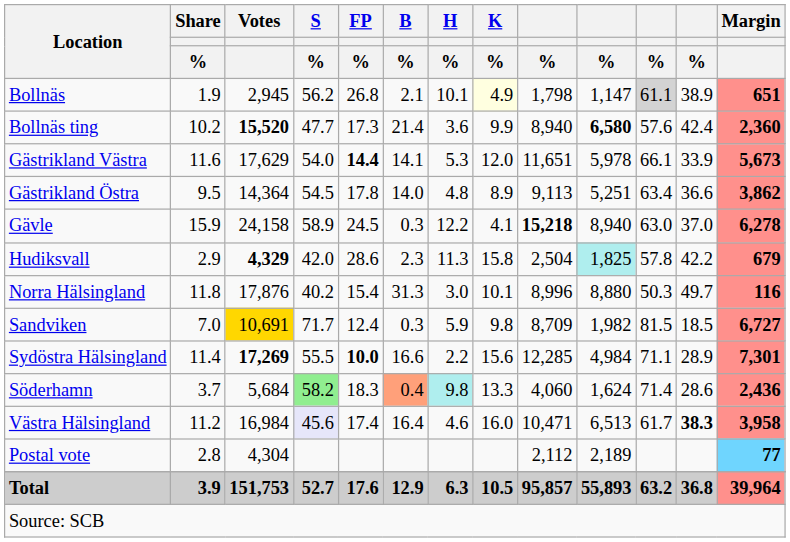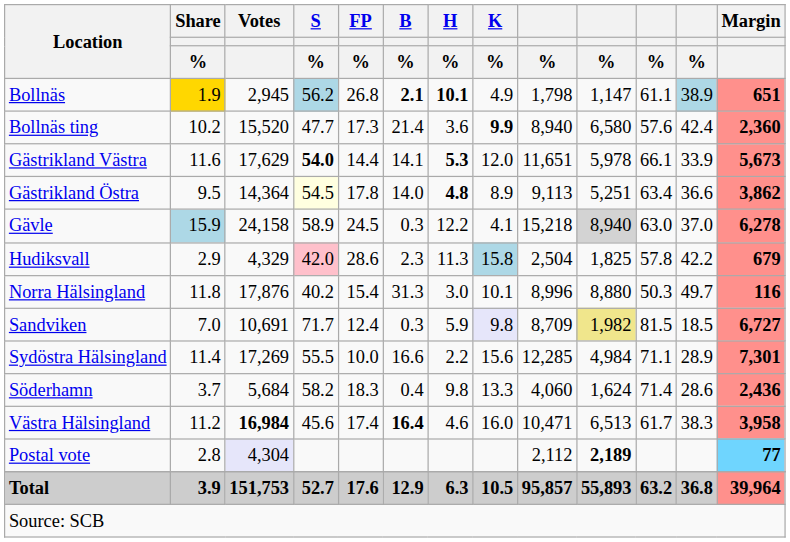(209, 95) no background -> (209, 95) gold background
(318, 95) no background -> (318, 95) lightblue background
(412, 95) normal -> (412, 95) bold
(452, 95) normal -> (452, 95) bold
(502, 95) lightyellow background -> (502, 95) no background
(656, 95) lightgrey background -> (656, 95) no background
(697, 95) no background -> (697, 95) lightblue background
(264, 127) bold -> (264, 127) normal
(502, 127) normal -> (502, 127) bold
(611, 127) bold -> (611, 127) normal
(318, 160) normal -> (318, 160) bold
(363, 160) bold -> (363, 160) normal
(457, 160) normal -> (457, 160) bold
(318, 193) no background -> (318, 193) lightyellow background
(457, 193) normal -> (457, 193) bold
(205, 226) no background -> (205, 226) lightblue background
(547, 226) bold -> (547, 226) normal
(611, 226) no background -> (611, 226) lightgrey background
(268, 258) bold -> (268, 258) normal
(318, 258) no background -> (318, 258) pink background
(497, 258) no background -> (497, 258) lightblue background
(611, 258) paleturquoise background -> (611, 258) no background
(264, 324) gold background -> (264, 324) no background
(502, 324) no background -> (502, 324) lavender background
(611, 324) no background -> (611, 324) khaki background
(264, 357) bold -> (264, 357) normal
(363, 357) bold -> (363, 357) normal
(318, 389) lightgreen background -> (318, 389) no background
(412, 389) lightsalmon background -> (412, 389) no background
(457, 389) paleturquoise background -> (457, 389) no background
(264, 422) normal -> (264, 422) bold
(318, 422) lavender background -> (318, 422) no background
(408, 422) normal -> (408, 422) bold
(697, 422) bold -> (697, 422) normal
(268, 455) no background -> (268, 455) lavender background
(611, 455) normal -> (611, 455) bold
